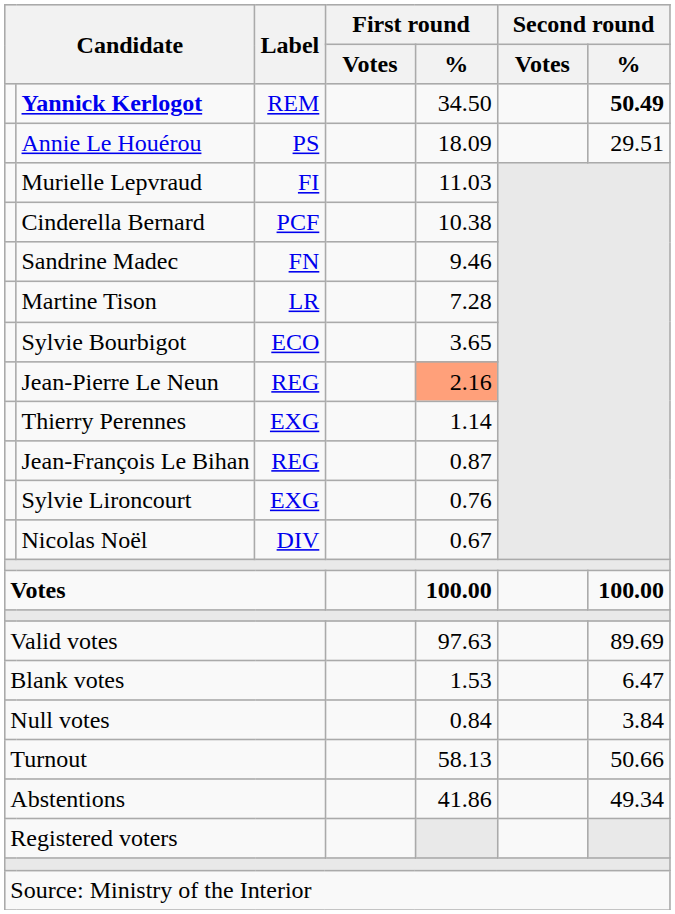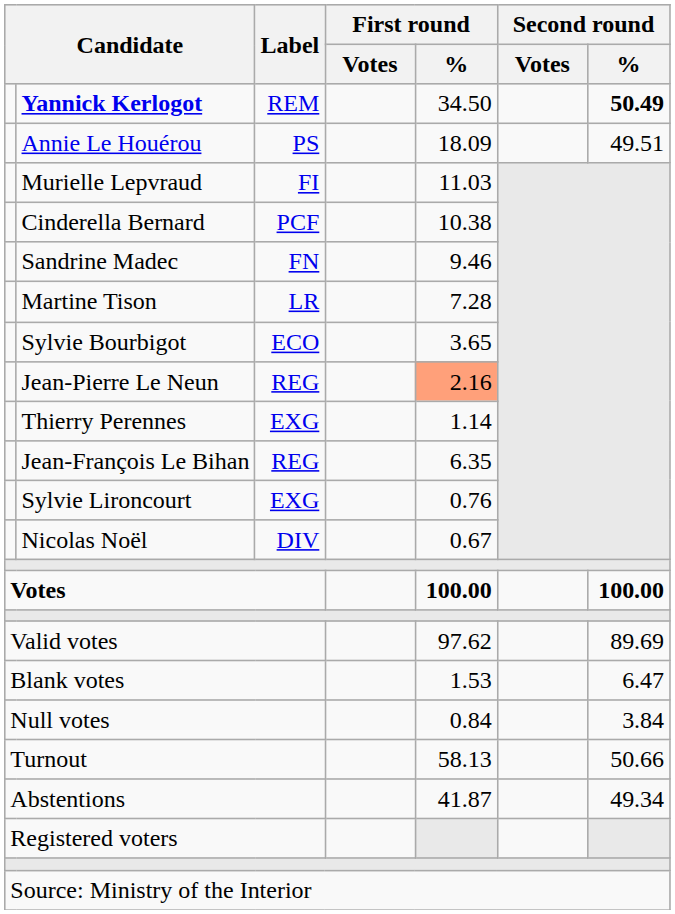(637, 143) 29.51 -> (637, 143) 49.51
(471, 460) 0.87 -> (471, 460) 6.35
(465, 640) 97.63 -> (465, 640) 97.62
(465, 799) 41.86 -> (465, 799) 41.87
